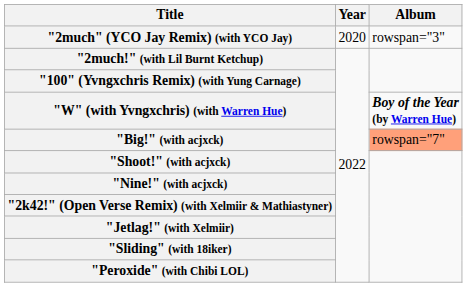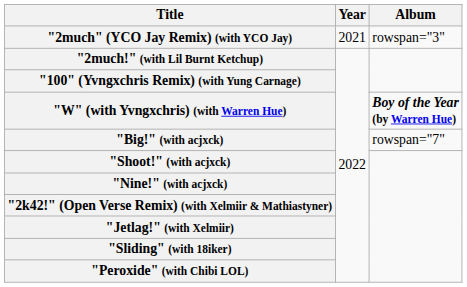(352, 37) 2020 -> (352, 37) 2021
(409, 140) lightsalmon background -> (409, 140) no background
